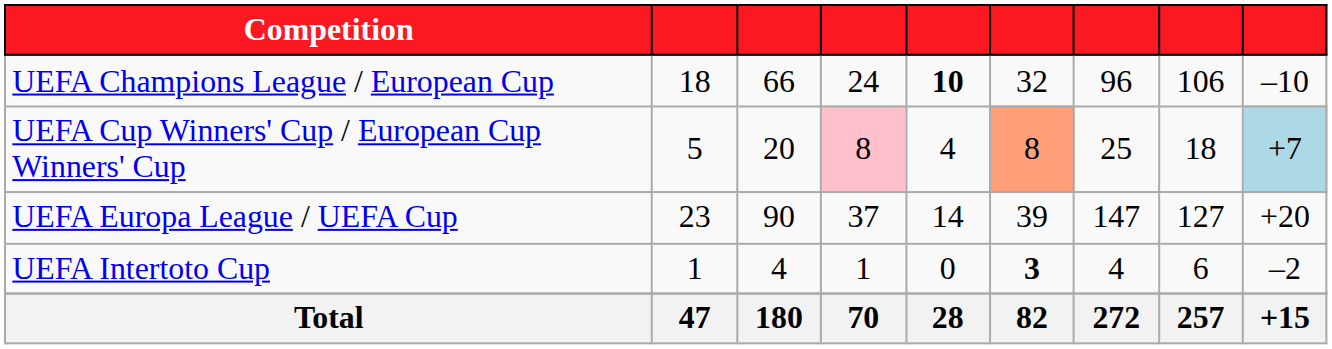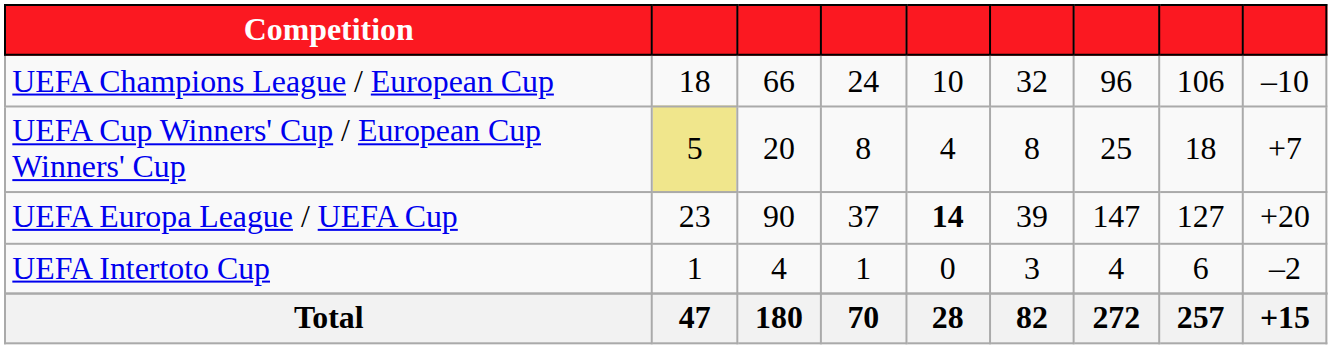(948, 80) bold -> (948, 80) normal
(695, 148) no background -> (695, 148) khaki background
(863, 148) pink background -> (863, 148) no background
(1032, 148) lightsalmon background -> (1032, 148) no background
(1285, 148) lightblue background -> (1285, 148) no background
(948, 217) normal -> (948, 217) bold
(1032, 267) bold -> (1032, 267) normal
